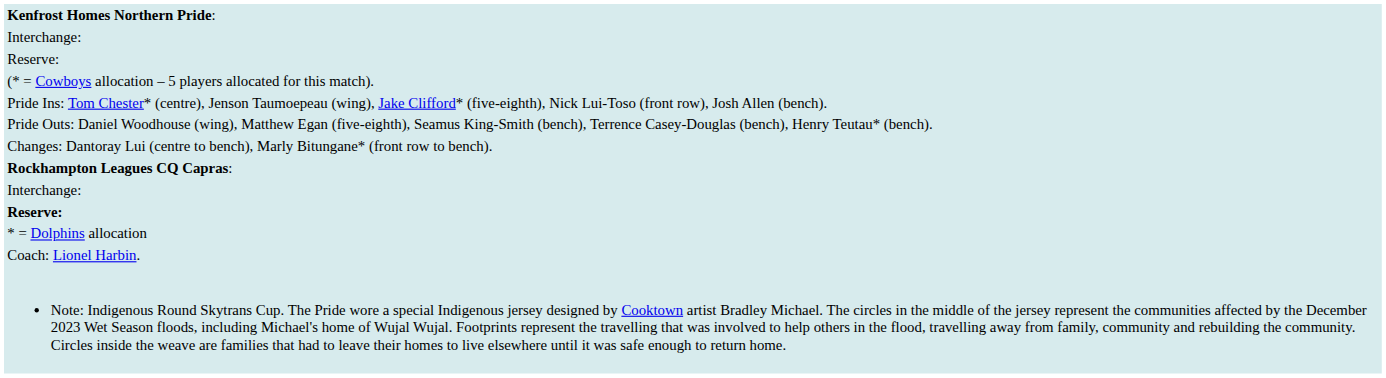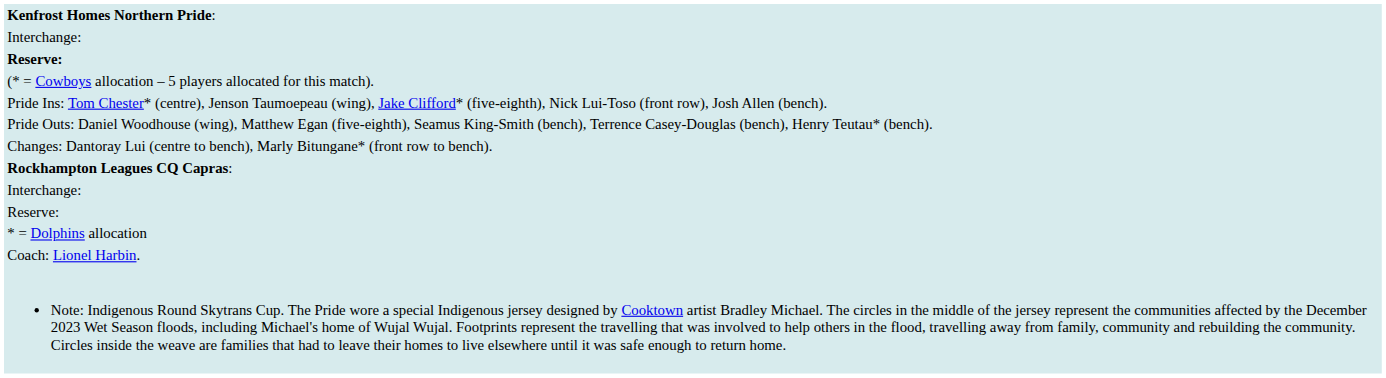(33, 59) normal -> (35, 59) bold
(35, 212) bold -> (33, 212) normal
